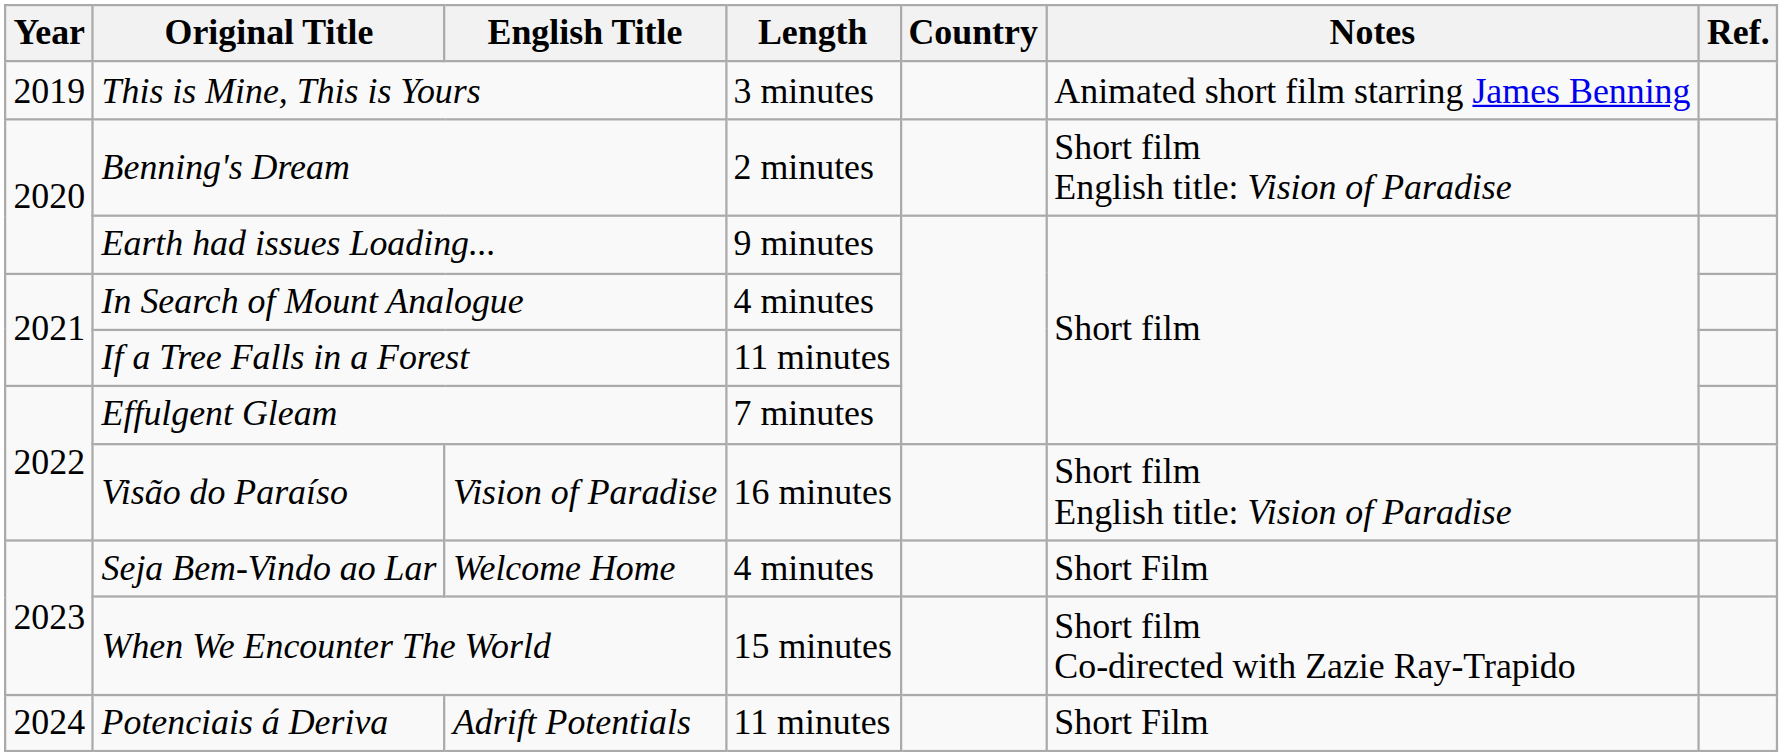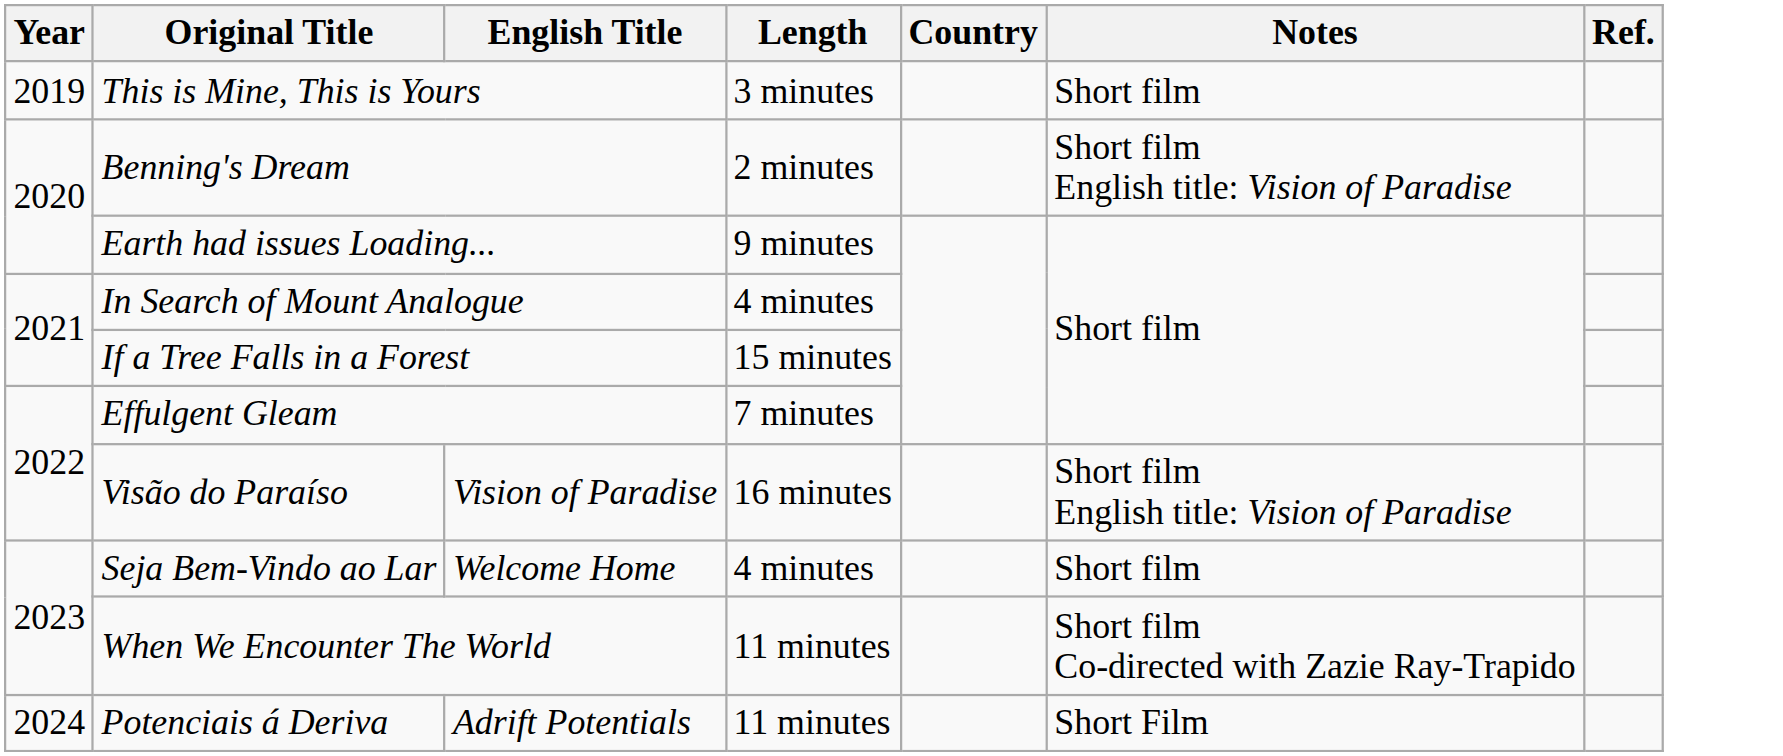(1372, 89) Animated short film starring James Benning -> (1128, 89) Short film
(812, 357) 11 minutes -> (813, 357) 15 minutes
(1132, 568) Short Film -> (1128, 568) Short film
(813, 645) 15 minutes -> (812, 645) 11 minutes
